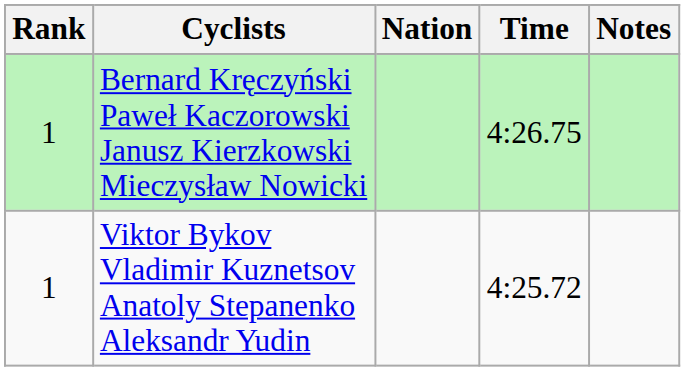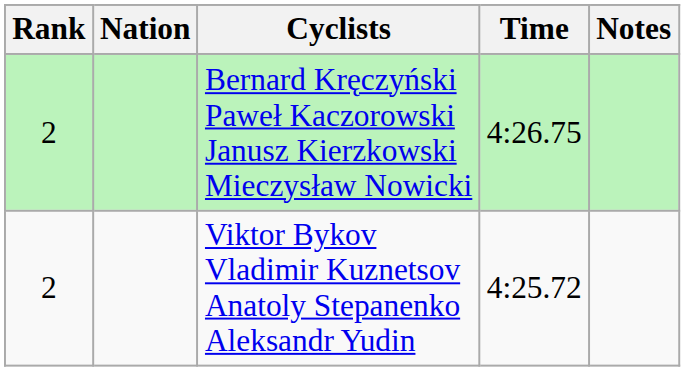columns swapped: (234, 29) <-> (427, 29)
(49, 132) 1 -> (49, 132) 2
(49, 287) 1 -> (49, 287) 2
